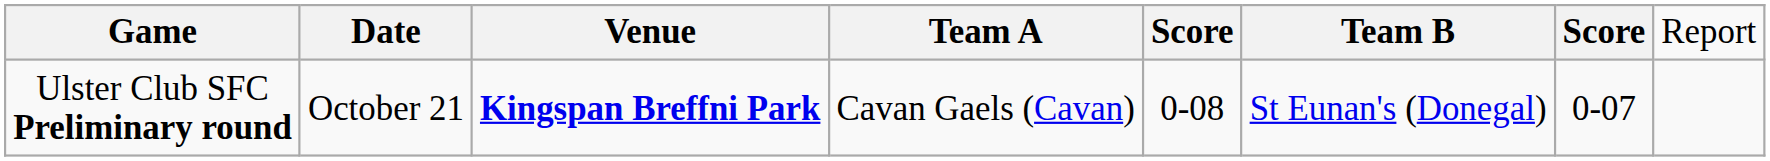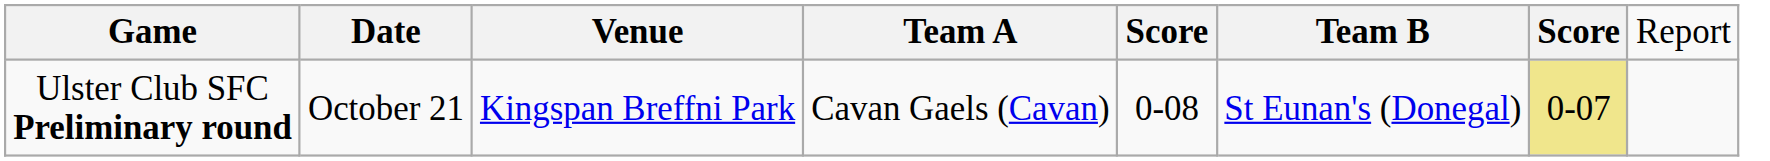(650, 107) bold -> (638, 107) normal
(1604, 107) no background -> (1579, 107) khaki background
